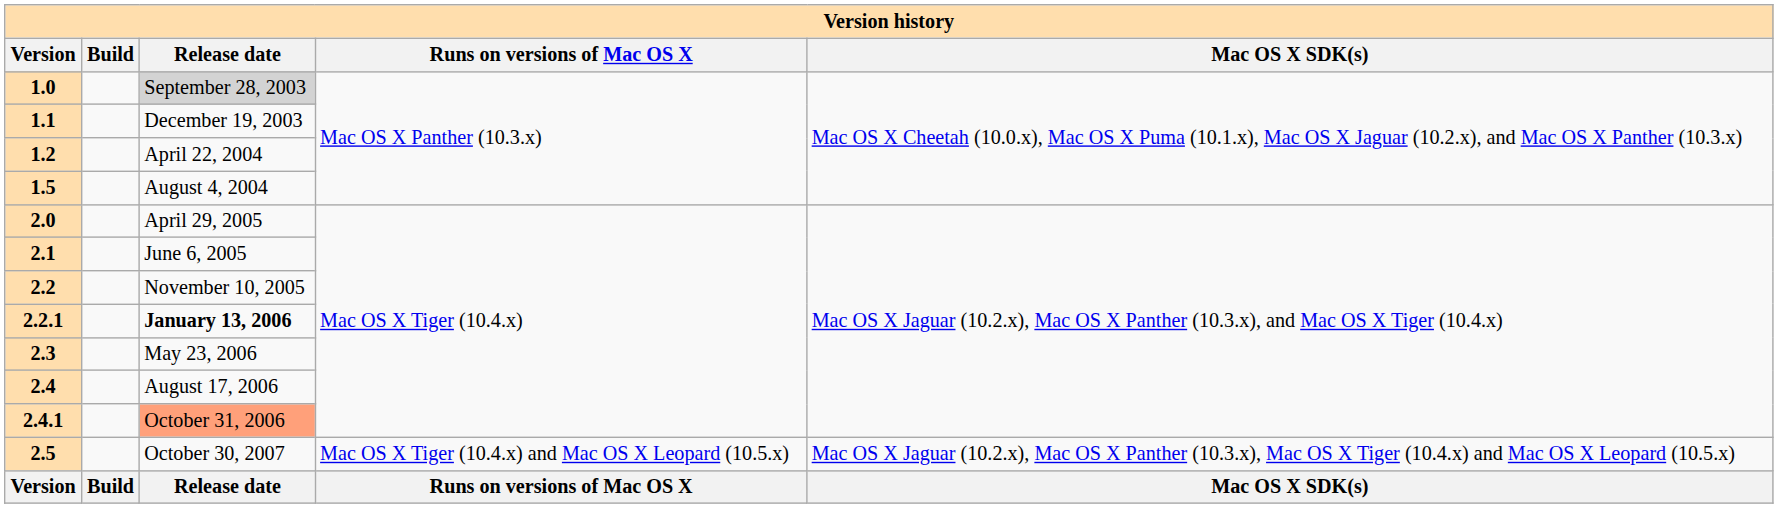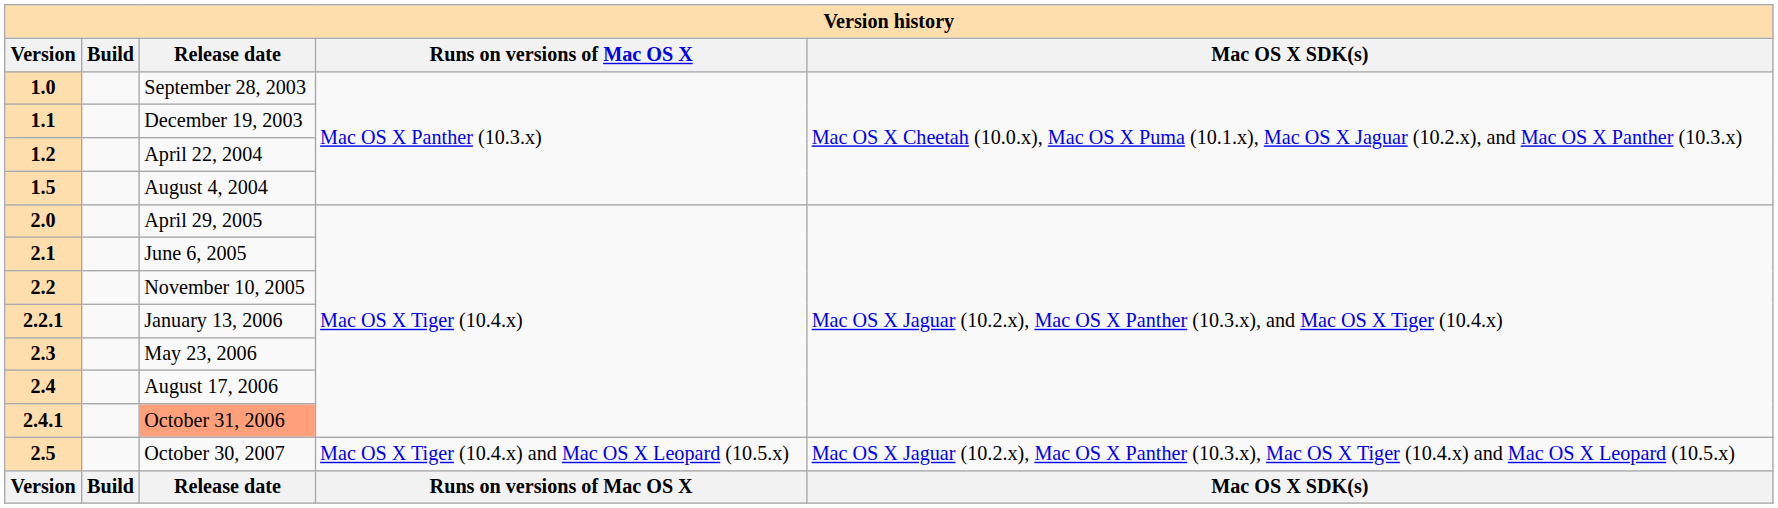(225, 88) lightgrey background -> (225, 88) no background
(218, 320) bold -> (213, 320) normal
